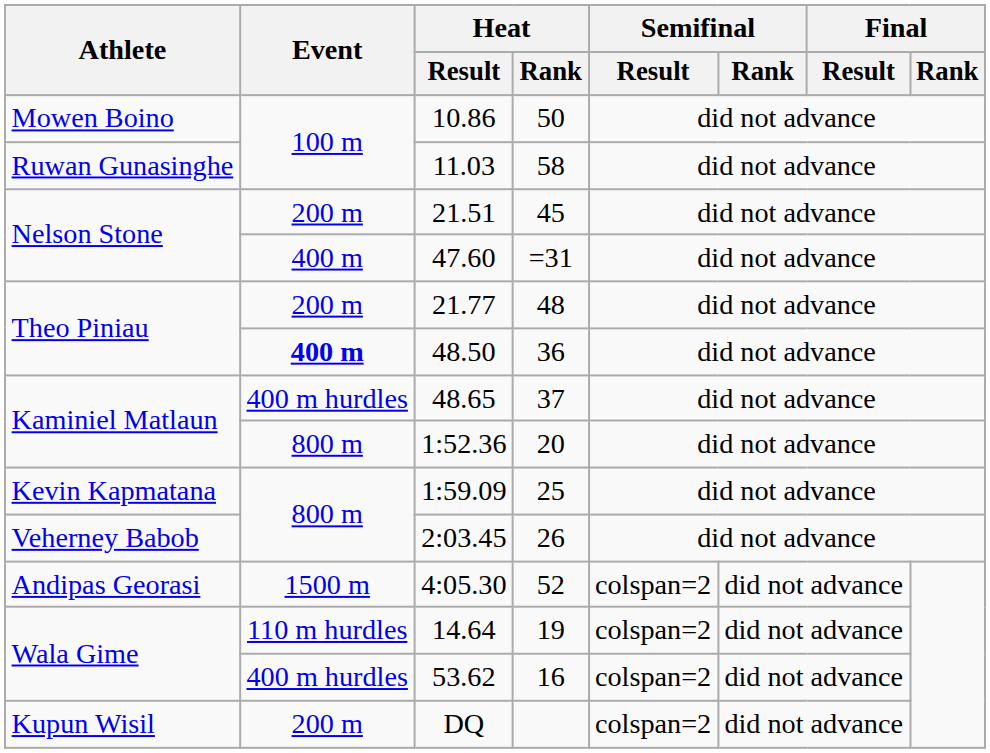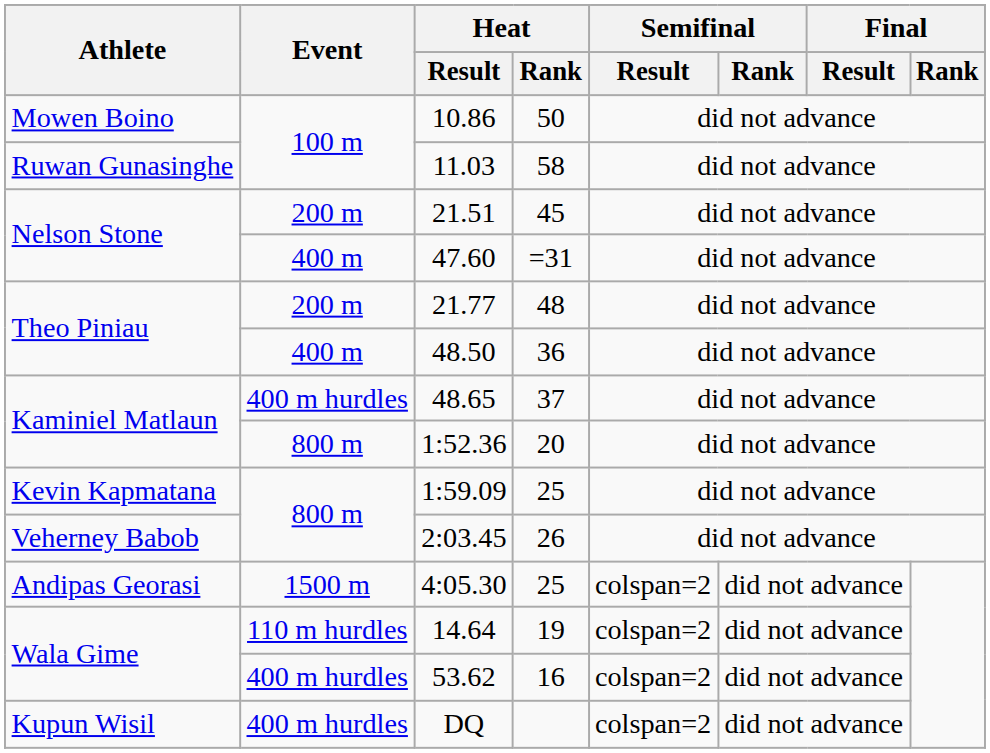(327, 351) bold -> (327, 351) normal
(551, 584) 52 -> (551, 584) 25
(327, 723) 200 m -> (327, 723) 400 m hurdles
